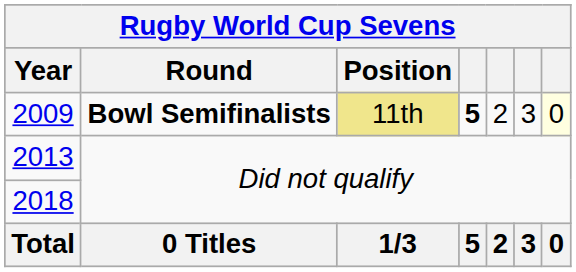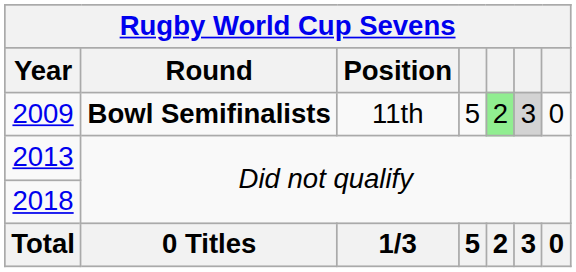(398, 113) khaki background -> (398, 113) no background
(472, 113) bold -> (472, 113) normal
(500, 113) no background -> (500, 113) lightgreen background
(528, 113) no background -> (528, 113) lightgrey background
(556, 113) lightyellow background -> (556, 113) no background
